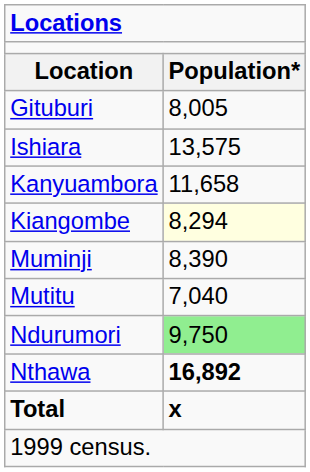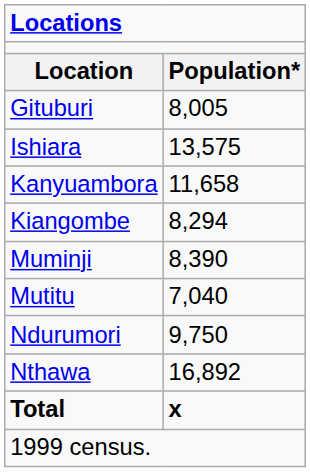(198, 221) lightyellow background -> (198, 221) no background
(198, 334) lightgreen background -> (198, 334) no background
(205, 372) bold -> (205, 372) normal
